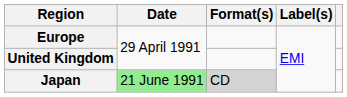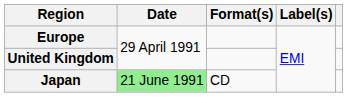(220, 80) lightgrey background -> (220, 80) no background
